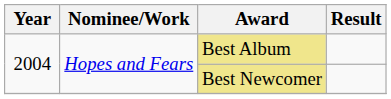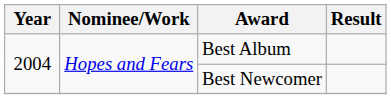(246, 49) khaki background -> (246, 49) no background
(262, 78) khaki background -> (262, 78) no background
